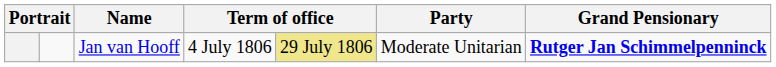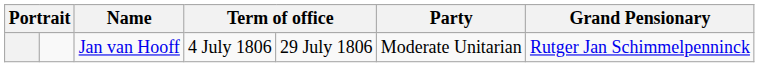(326, 47) khaki background -> (326, 47) no background
(648, 47) bold -> (640, 47) normal
